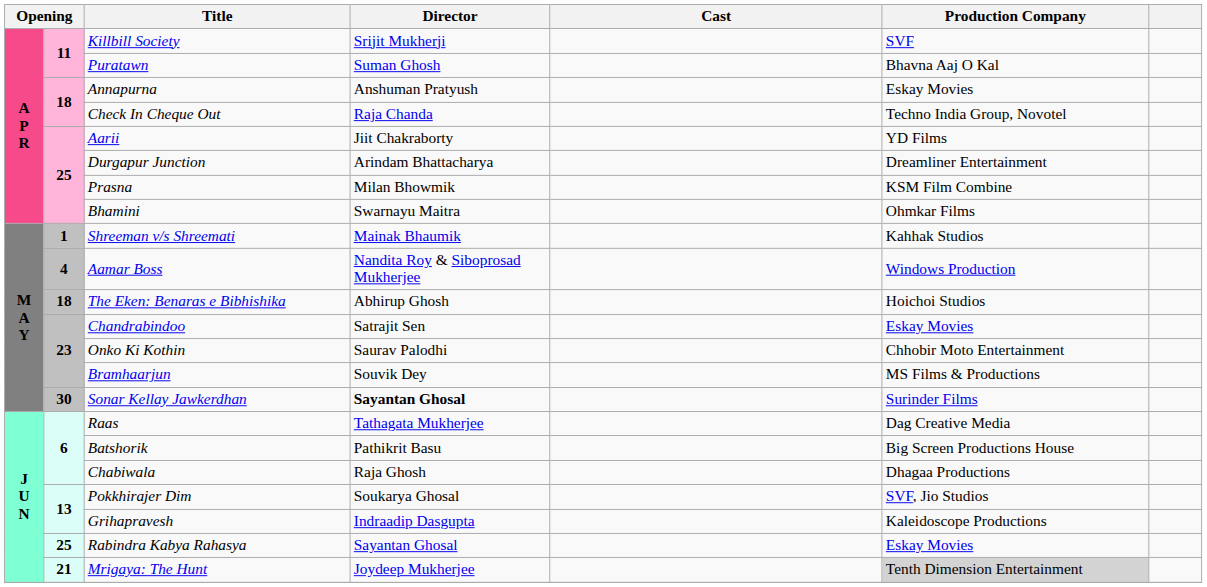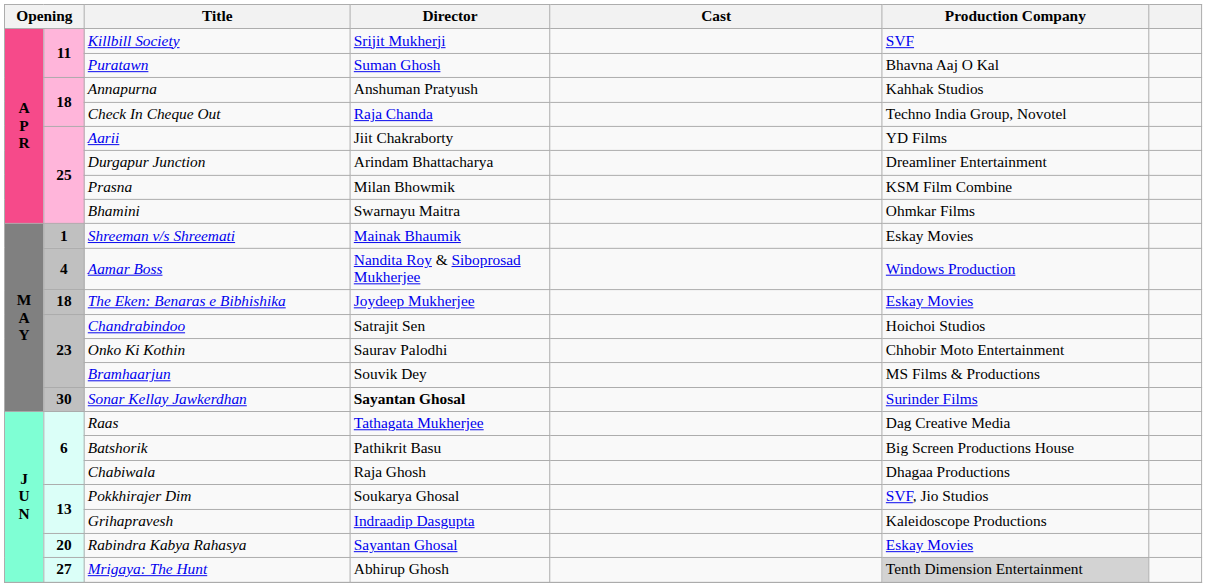(930, 89) Eskay Movies -> (935, 89) Kahhak Studios
(935, 235) Kahhak Studios -> (930, 235) Eskay Movies
(401, 301) Abhirup Ghosh -> (414, 301) Joydeep Mukherjee
(936, 301) Hoichoi Studios -> (930, 301) Eskay Movies
(930, 326) Eskay Movies -> (936, 326) Hoichoi Studios
(64, 545) 25 -> (64, 545) 20
(64, 569) 21 -> (64, 569) 27
(414, 569) Joydeep Mukherjee -> (401, 569) Abhirup Ghosh
